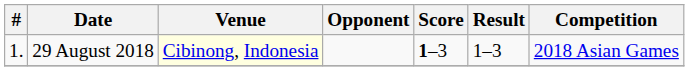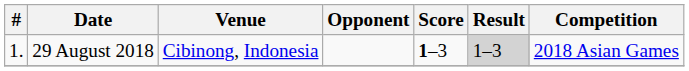(241, 50) lightyellow background -> (241, 50) no background
(487, 50) no background -> (487, 50) lightgrey background
